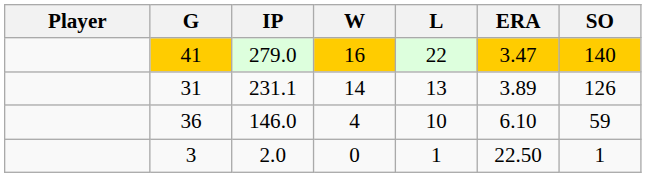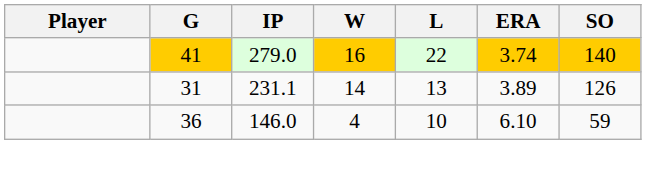(518, 54) 3.47 -> (518, 54) 3.74
- row: (191, 155)
